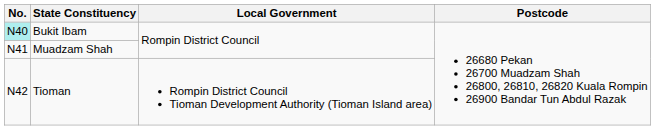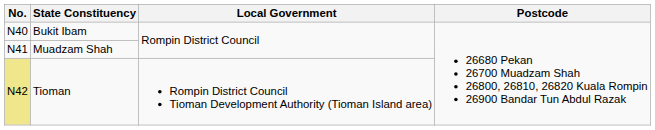(17, 31) paleturquoise background -> (17, 31) no background
(17, 91) no background -> (17, 91) khaki background
